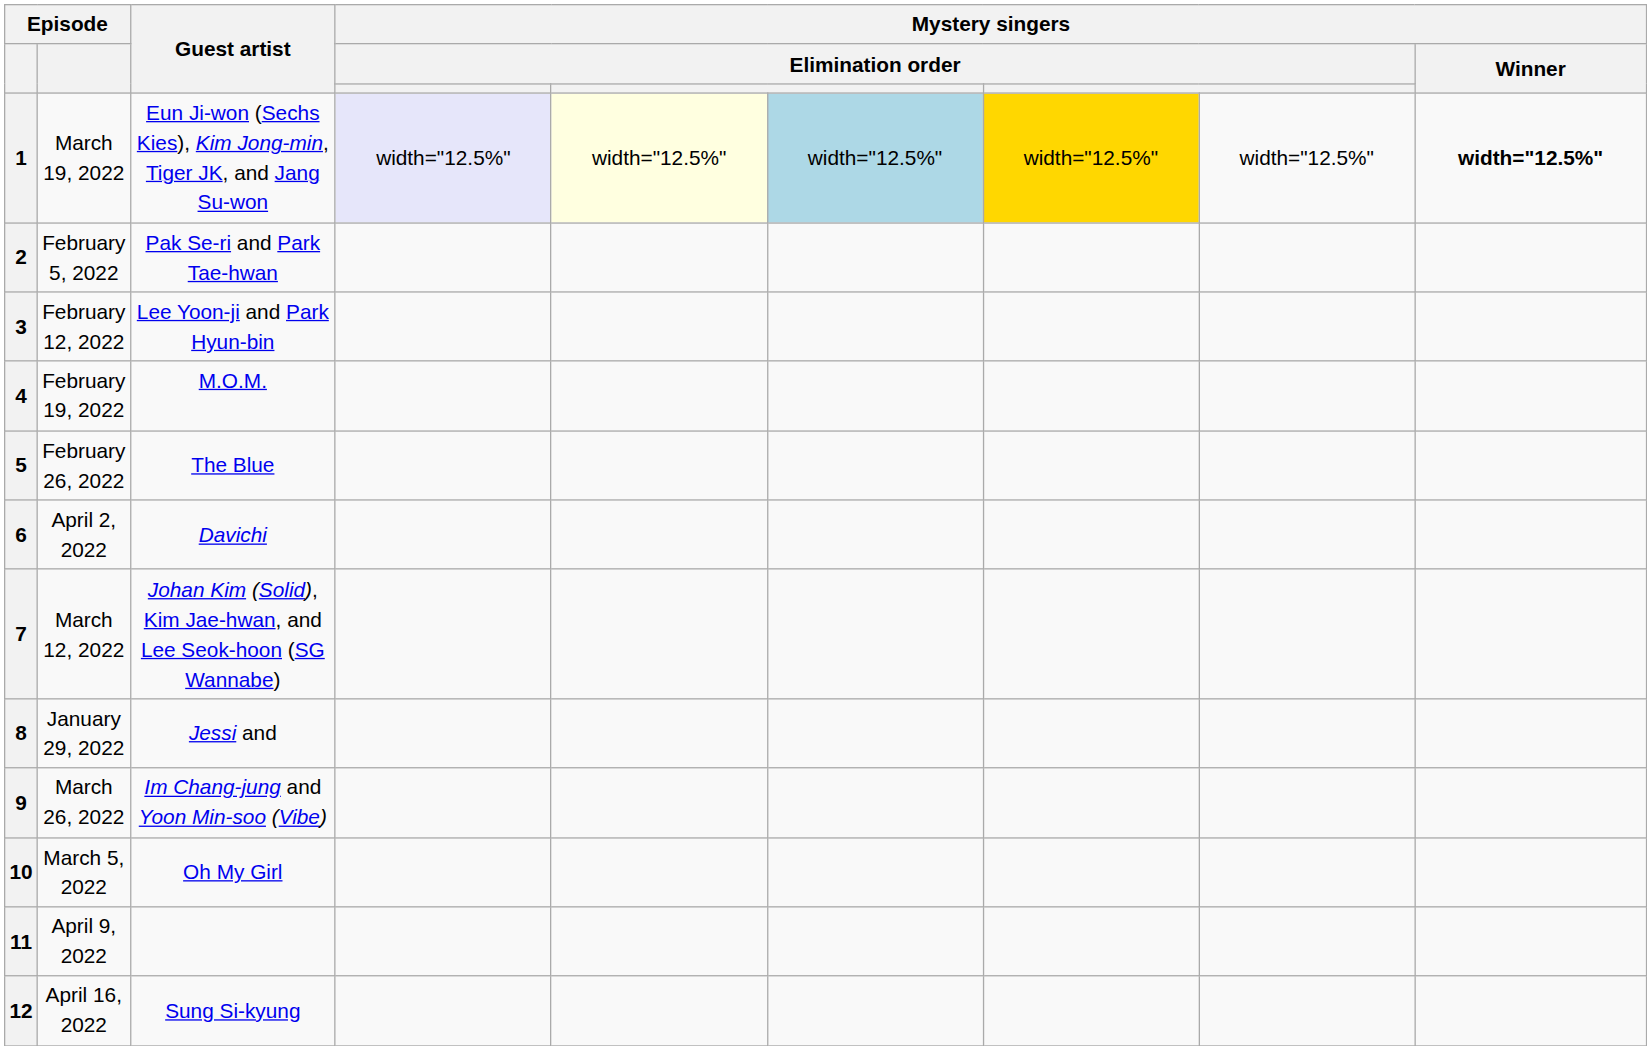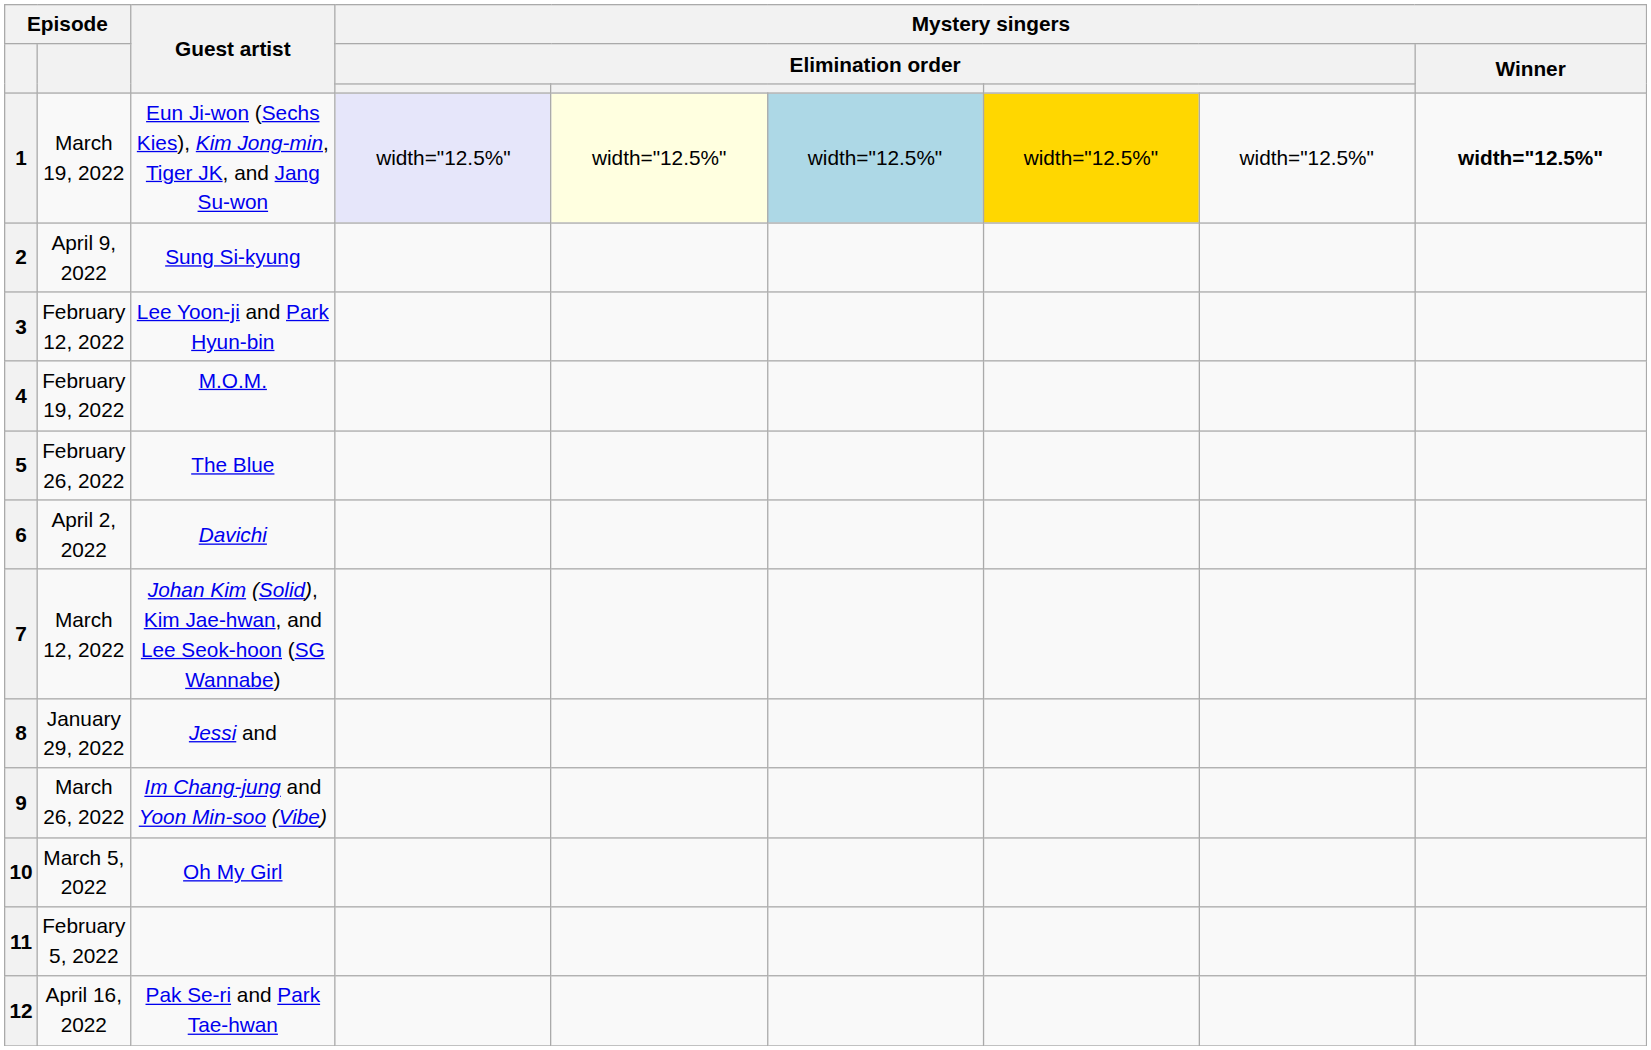(84, 257) February 5, 2022 -> (84, 257) April 9, 2022
(233, 257) Pak Se-ri and Park Tae-hwan -> (233, 257) Sung Si-kyung
(84, 941) April 9, 2022 -> (84, 941) February 5, 2022
(233, 1011) Sung Si-kyung -> (233, 1011) Pak Se-ri and Park Tae-hwan
